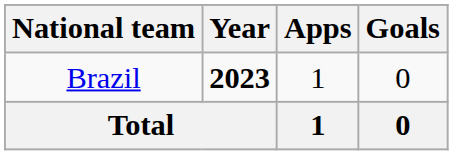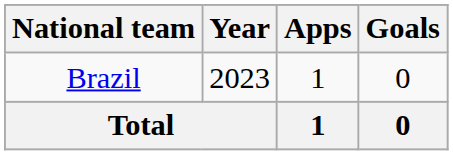(240, 76) bold -> (240, 76) normal
